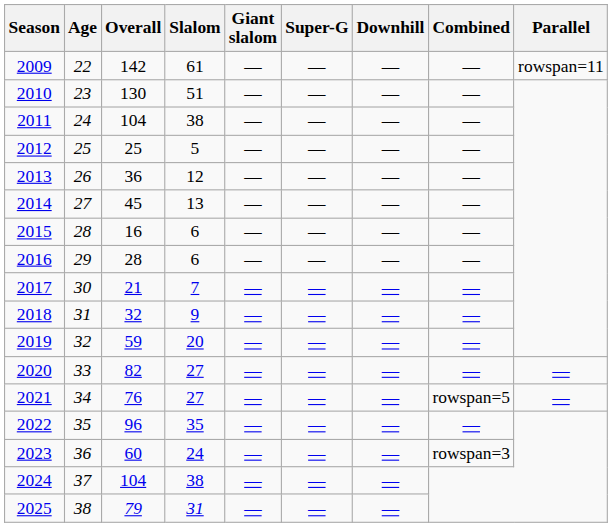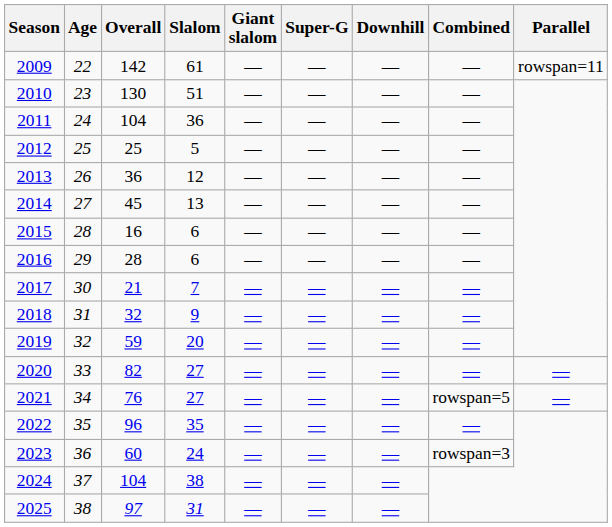(195, 120) 38 -> (195, 120) 36
(133, 508) 79 -> (133, 508) 97
